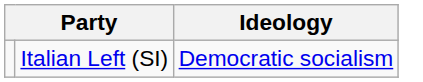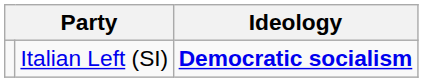(286, 58) normal -> (295, 58) bold
